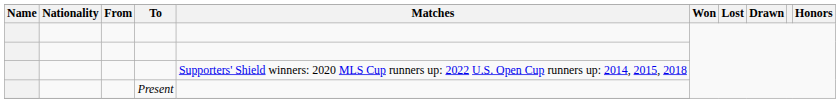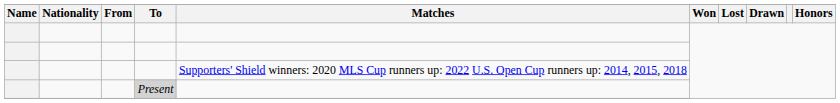(156, 88) no background -> (156, 88) lightgrey background
